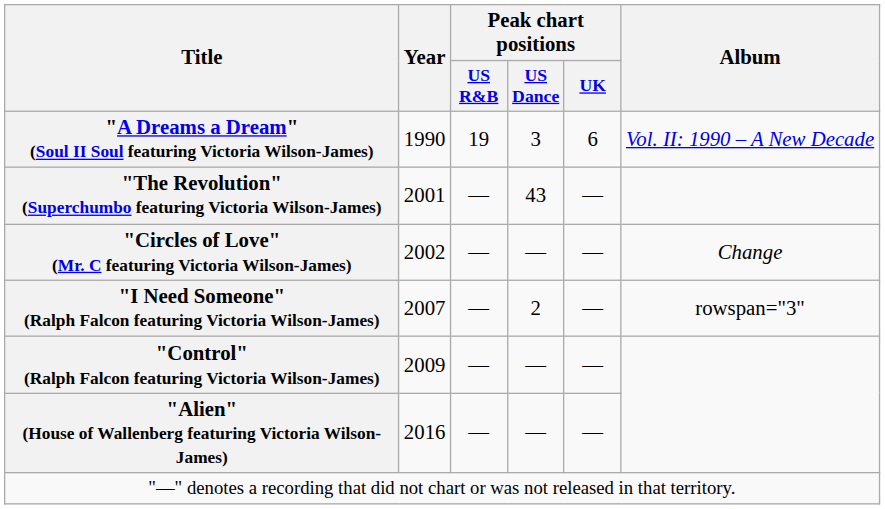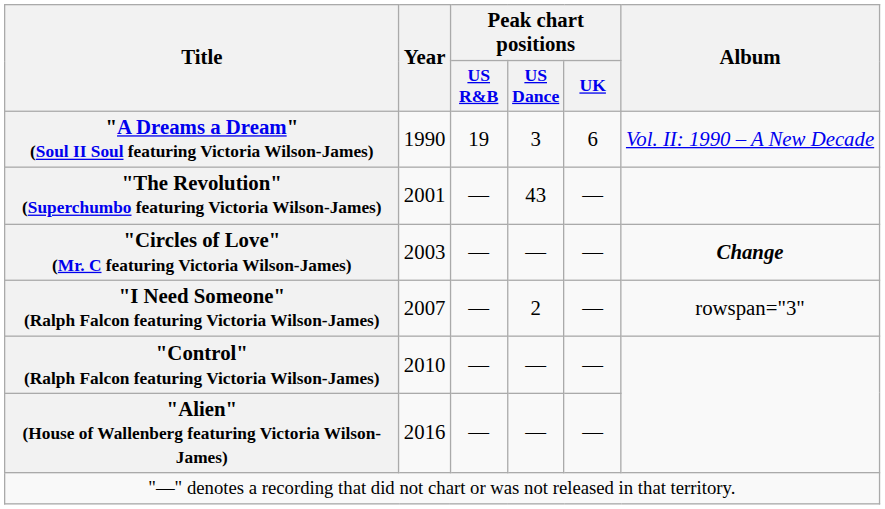(425, 251) 2002 -> (425, 251) 2003
(750, 251) normal -> (750, 251) bold
(425, 364) 2009 -> (425, 364) 2010
